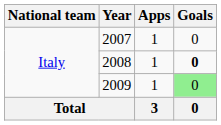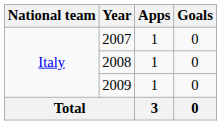(195, 62) bold -> (195, 62) normal
(195, 85) lightgreen background -> (195, 85) no background
